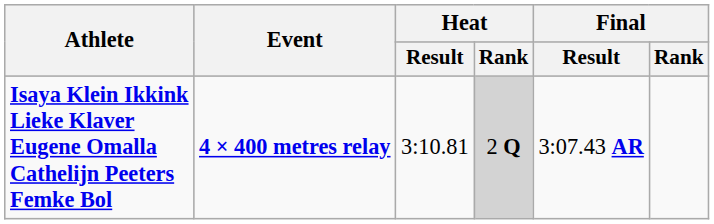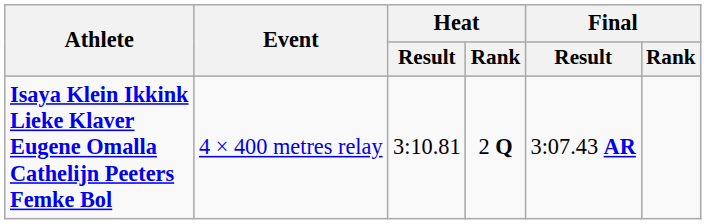(295, 147) bold -> (291, 147) normal
(503, 147) lightgrey background -> (496, 147) no background
